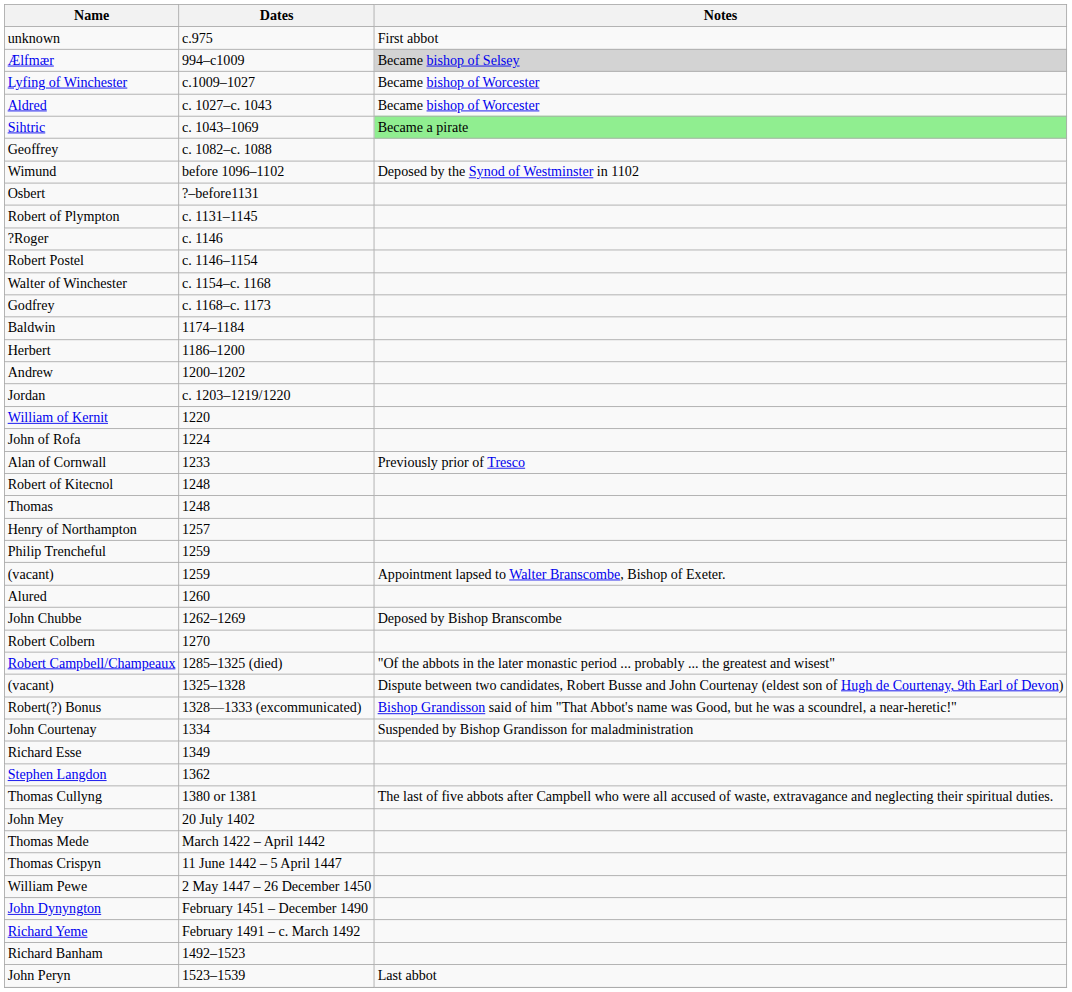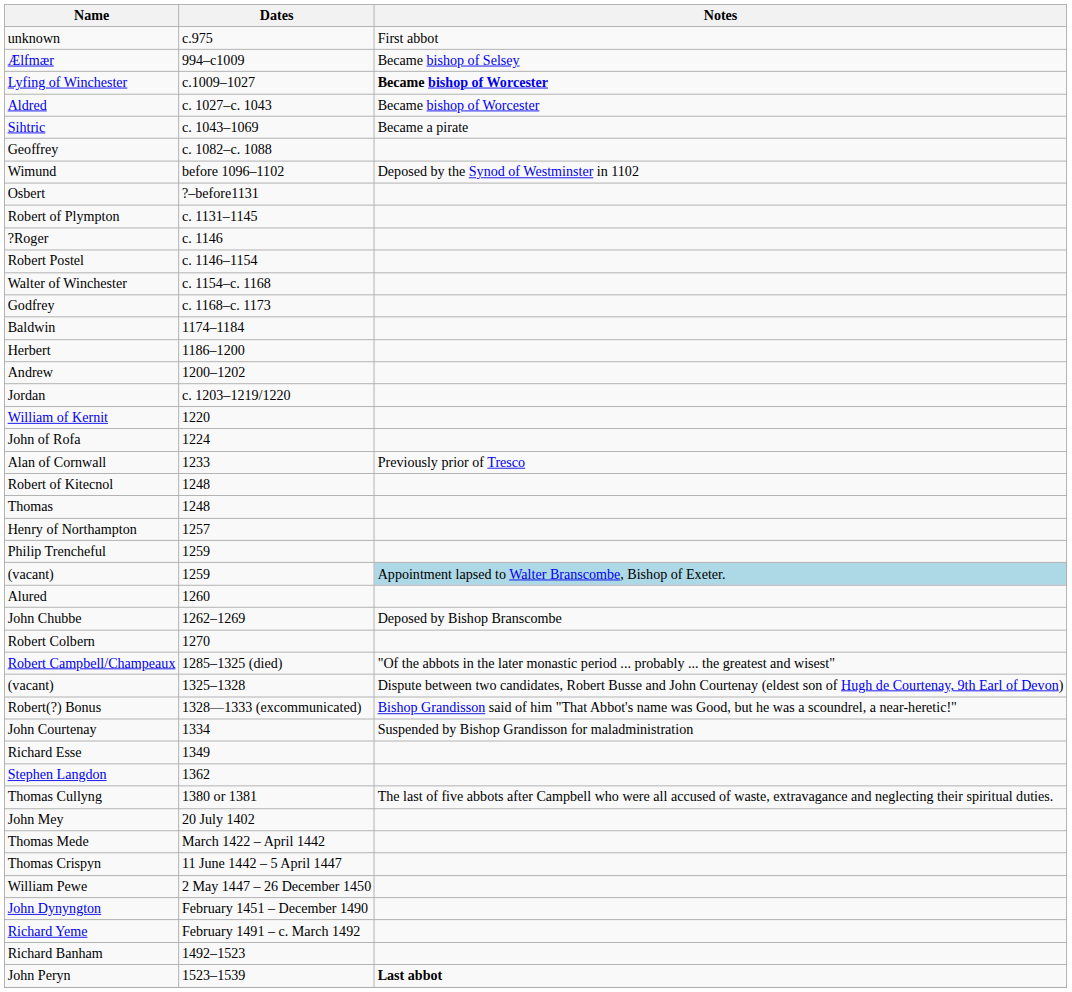(449, 60) lightgrey background -> (449, 60) no background
(458, 82) normal -> (463, 82) bold
(423, 127) lightgreen background -> (423, 127) no background
(552, 573) no background -> (552, 573) lightblue background
(407, 975) normal -> (410, 975) bold
